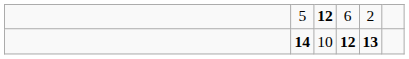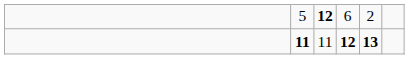(302, 41) 14 -> (302, 41) 11
(325, 41) 10 -> (325, 41) 11
